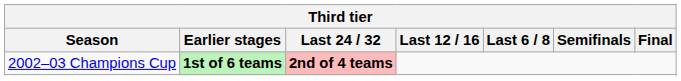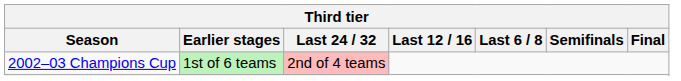(232, 63) bold -> (230, 63) normal
(341, 63) bold -> (336, 63) normal
